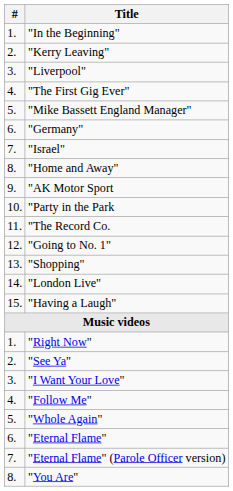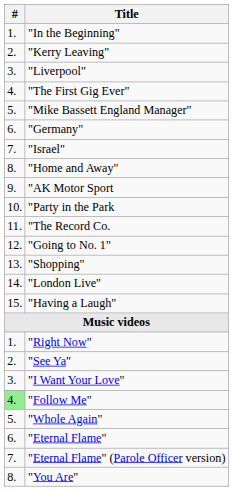(12, 399) no background -> (12, 399) lightgreen background
